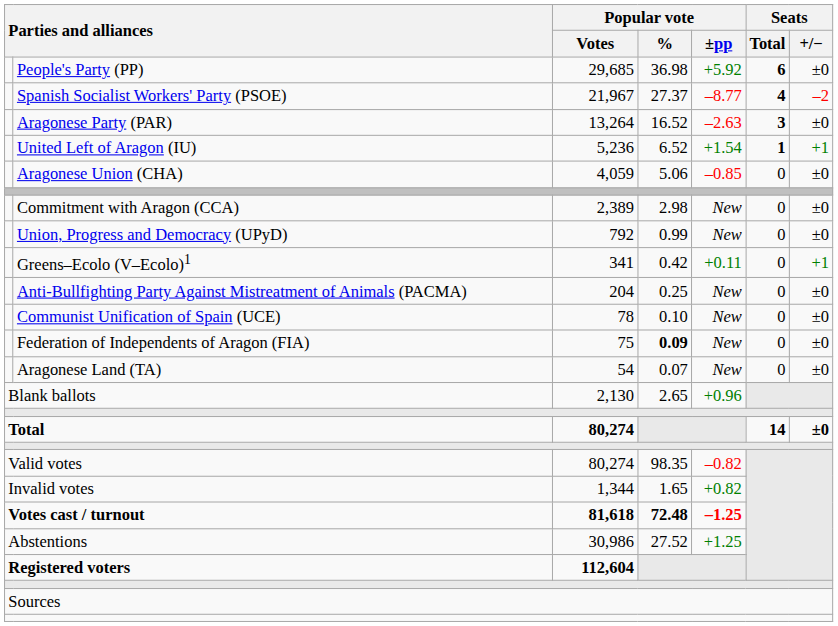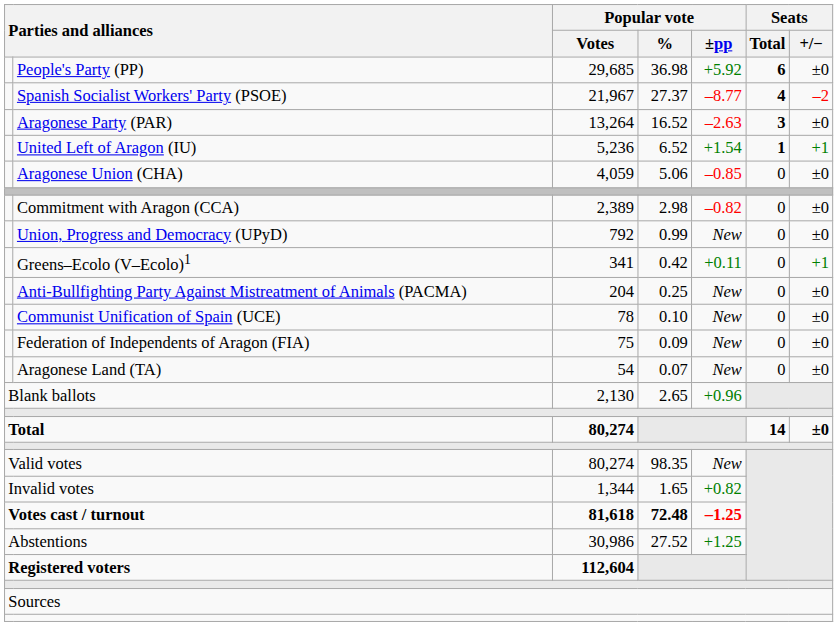(727, 208) New -> (723, 208) –0.82
(673, 343) bold -> (673, 343) normal
(723, 462) –0.82 -> (727, 462) New
